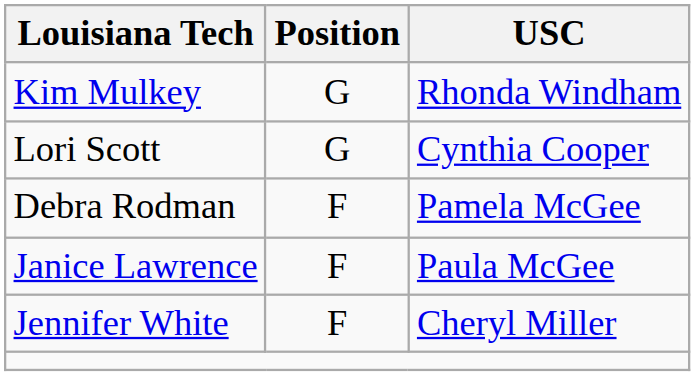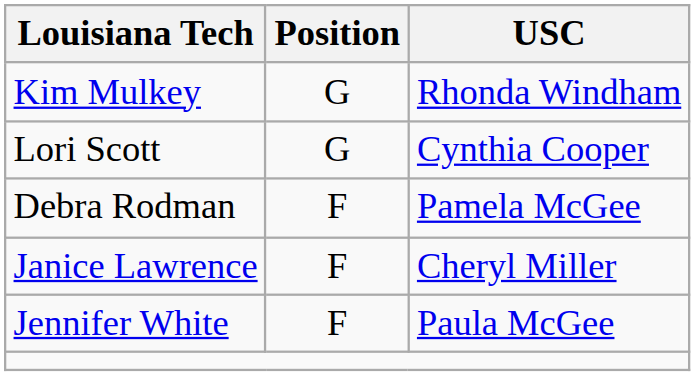(516, 264) Paula McGee -> (517, 264) Cheryl Miller
(517, 322) Cheryl Miller -> (516, 322) Paula McGee
